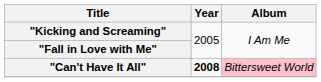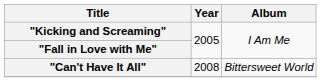(207, 67) bold -> (207, 67) normal
(269, 67) pink background -> (269, 67) no background
